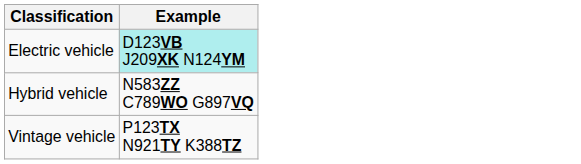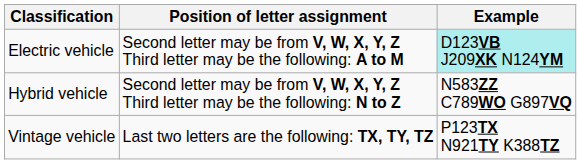+ column: (278, 17)
